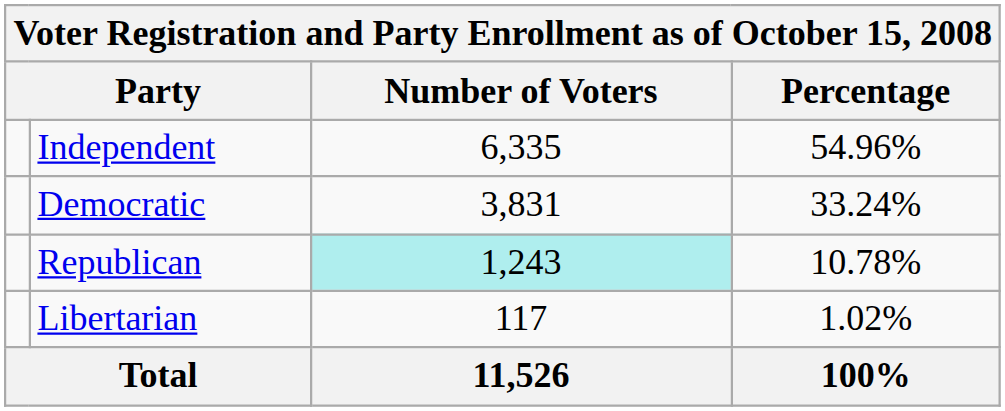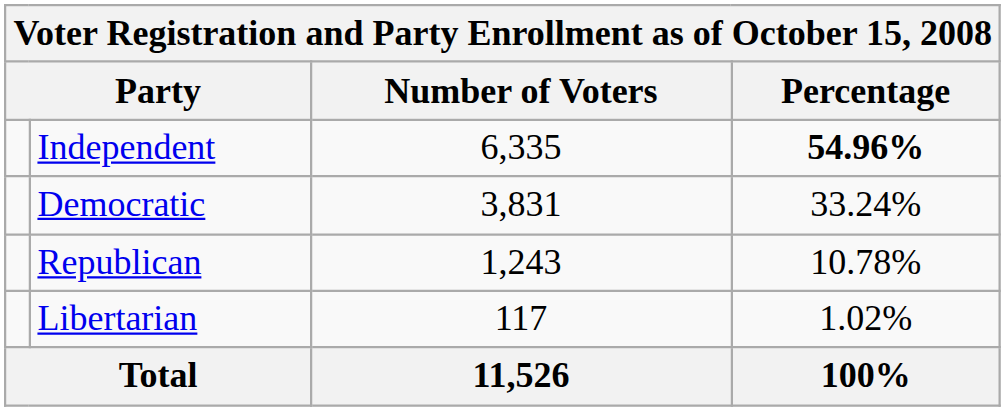(866, 147) normal -> (866, 147) bold
(521, 261) paleturquoise background -> (521, 261) no background
